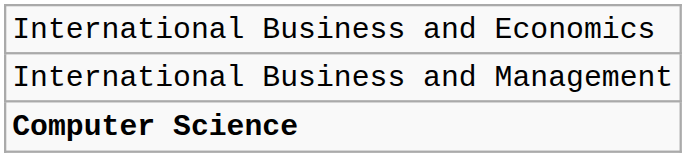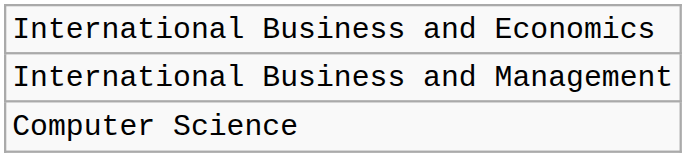(155, 126) bold -> (155, 126) normal
